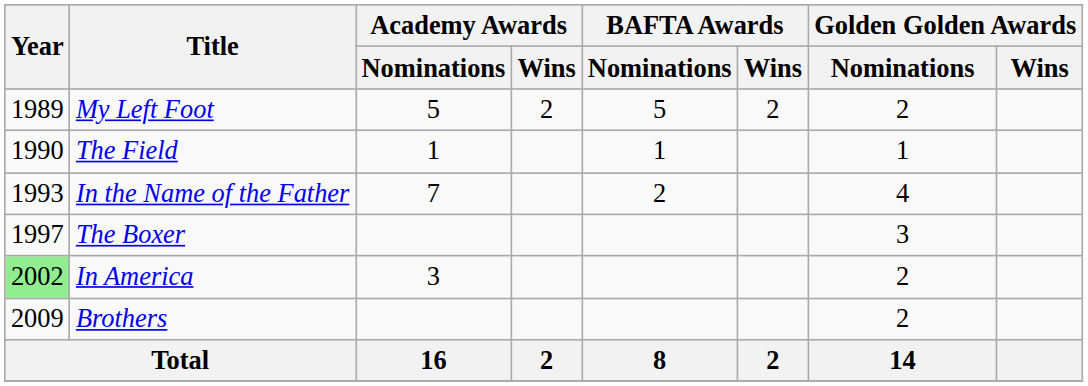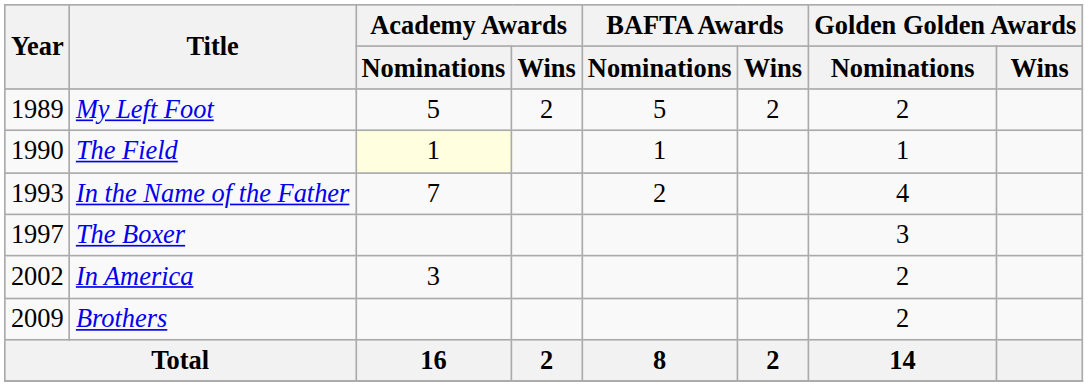(433, 151) no background -> (433, 151) lightyellow background
(37, 276) lightgreen background -> (37, 276) no background
